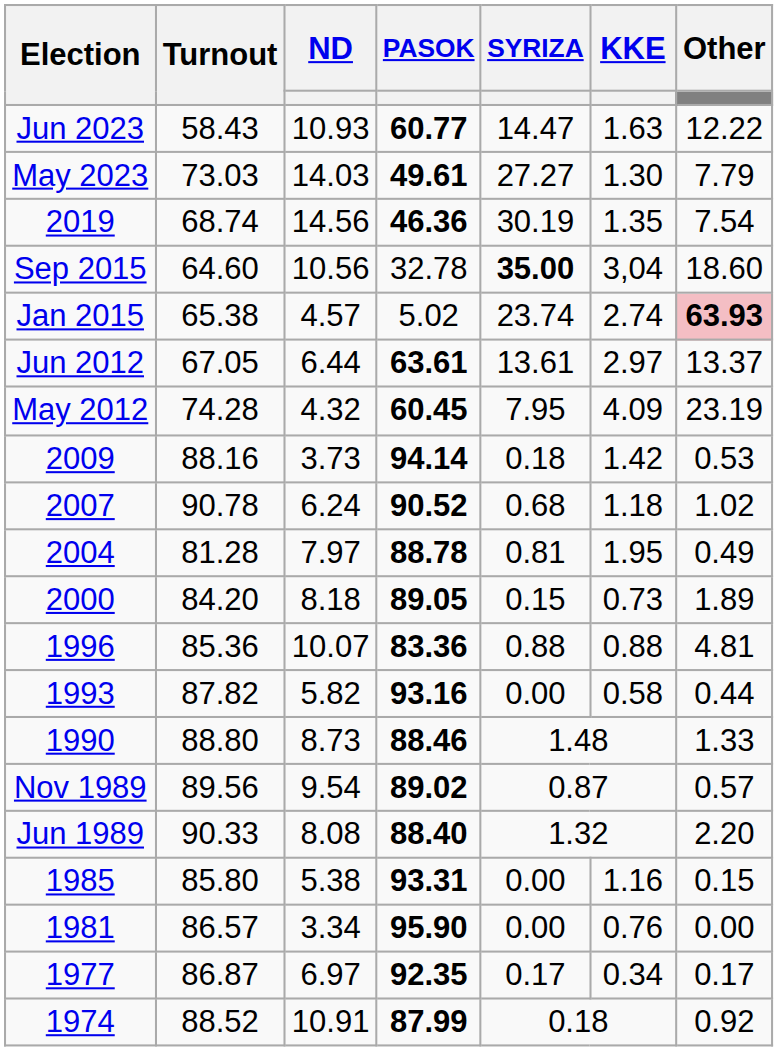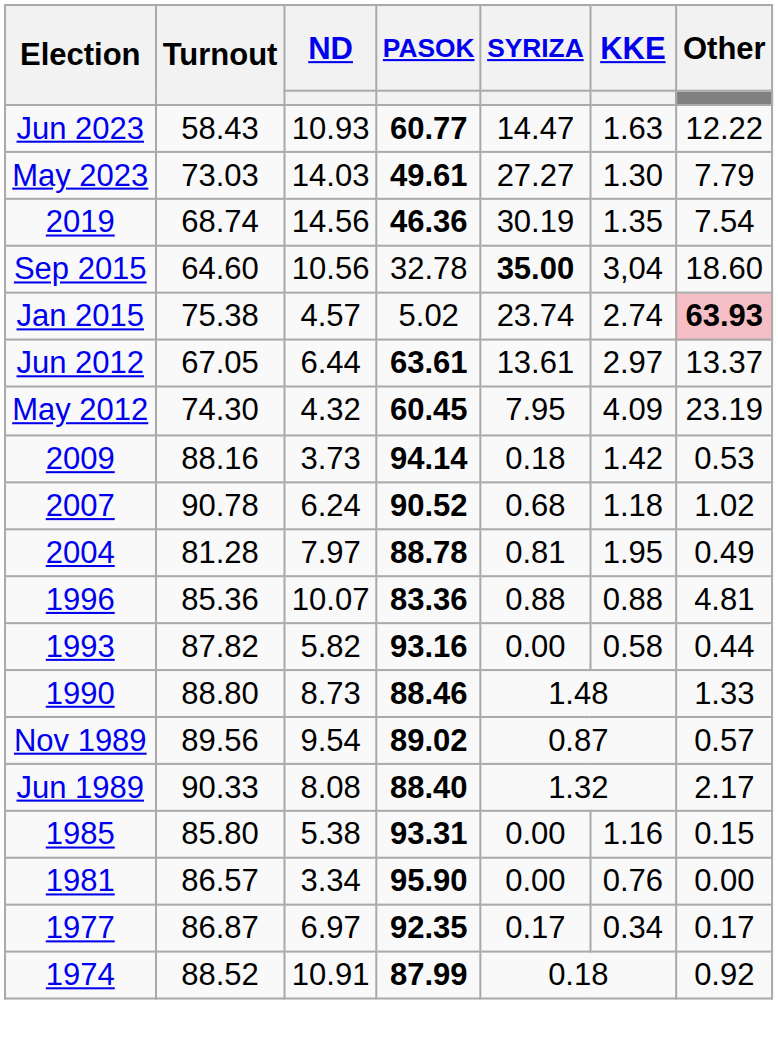(220, 316) 65.38 -> (220, 316) 75.38
(220, 410) 74.28 -> (220, 410) 74.30
- row: (80, 598)
(724, 834) 2.20 -> (724, 786) 2.17
